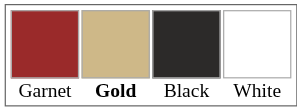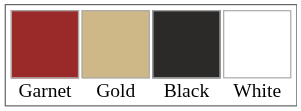(116, 90) bold -> (116, 90) normal
